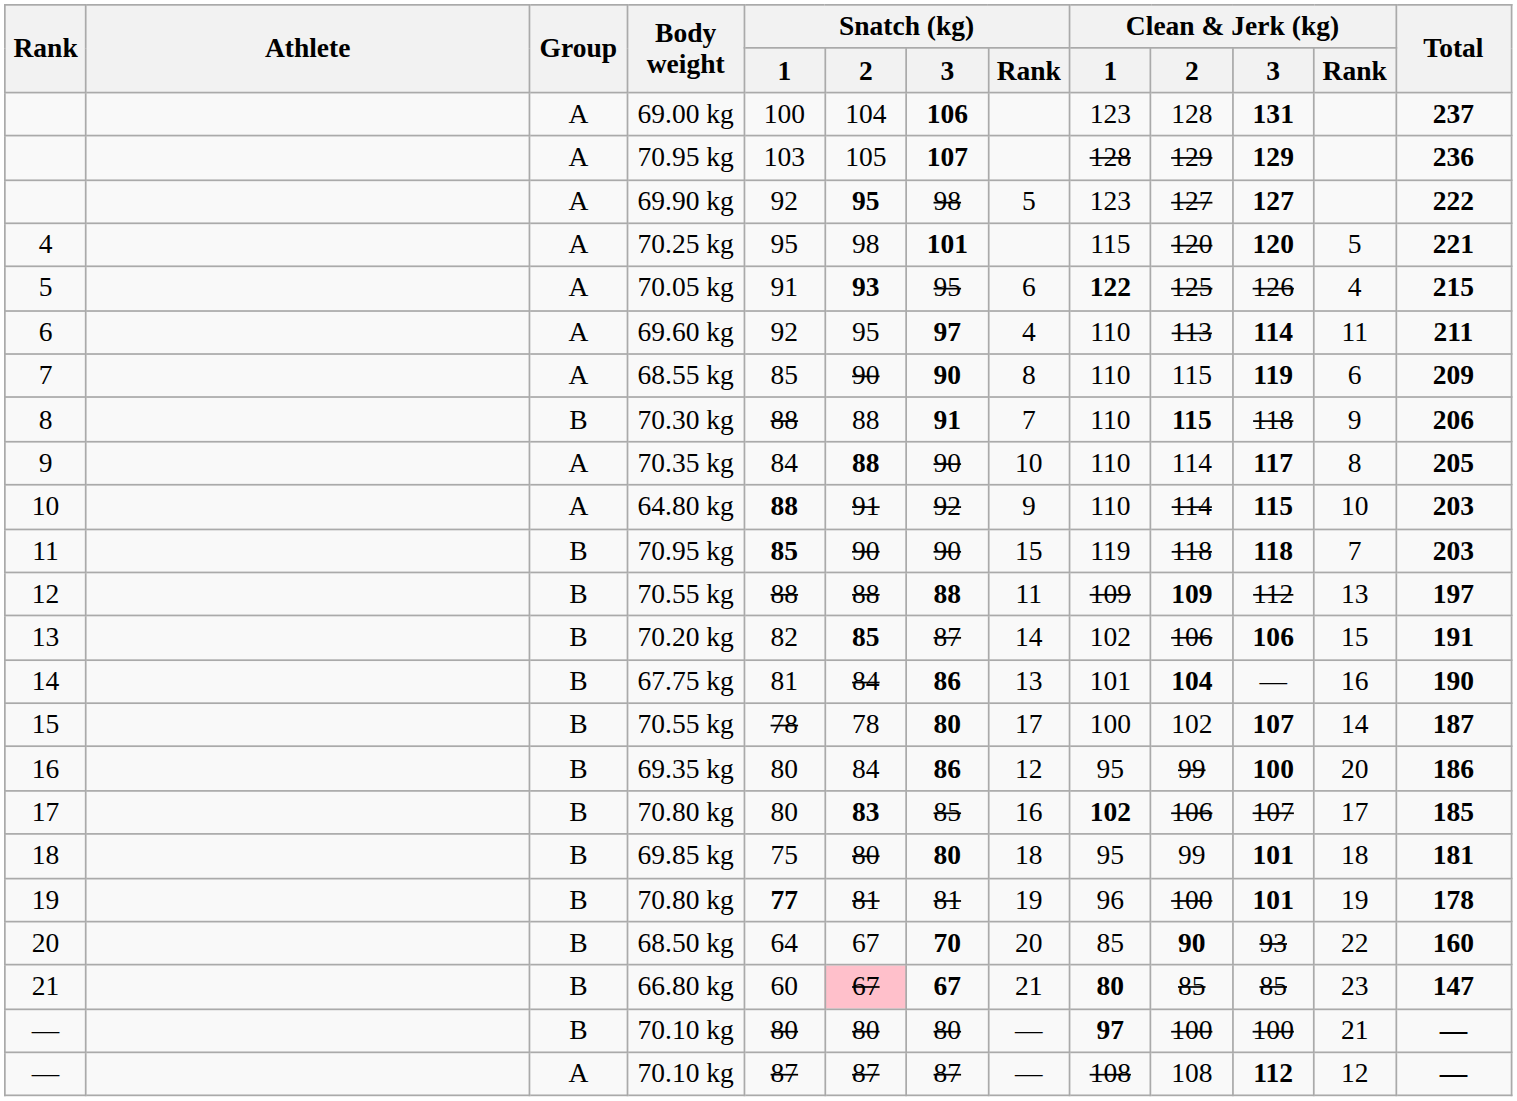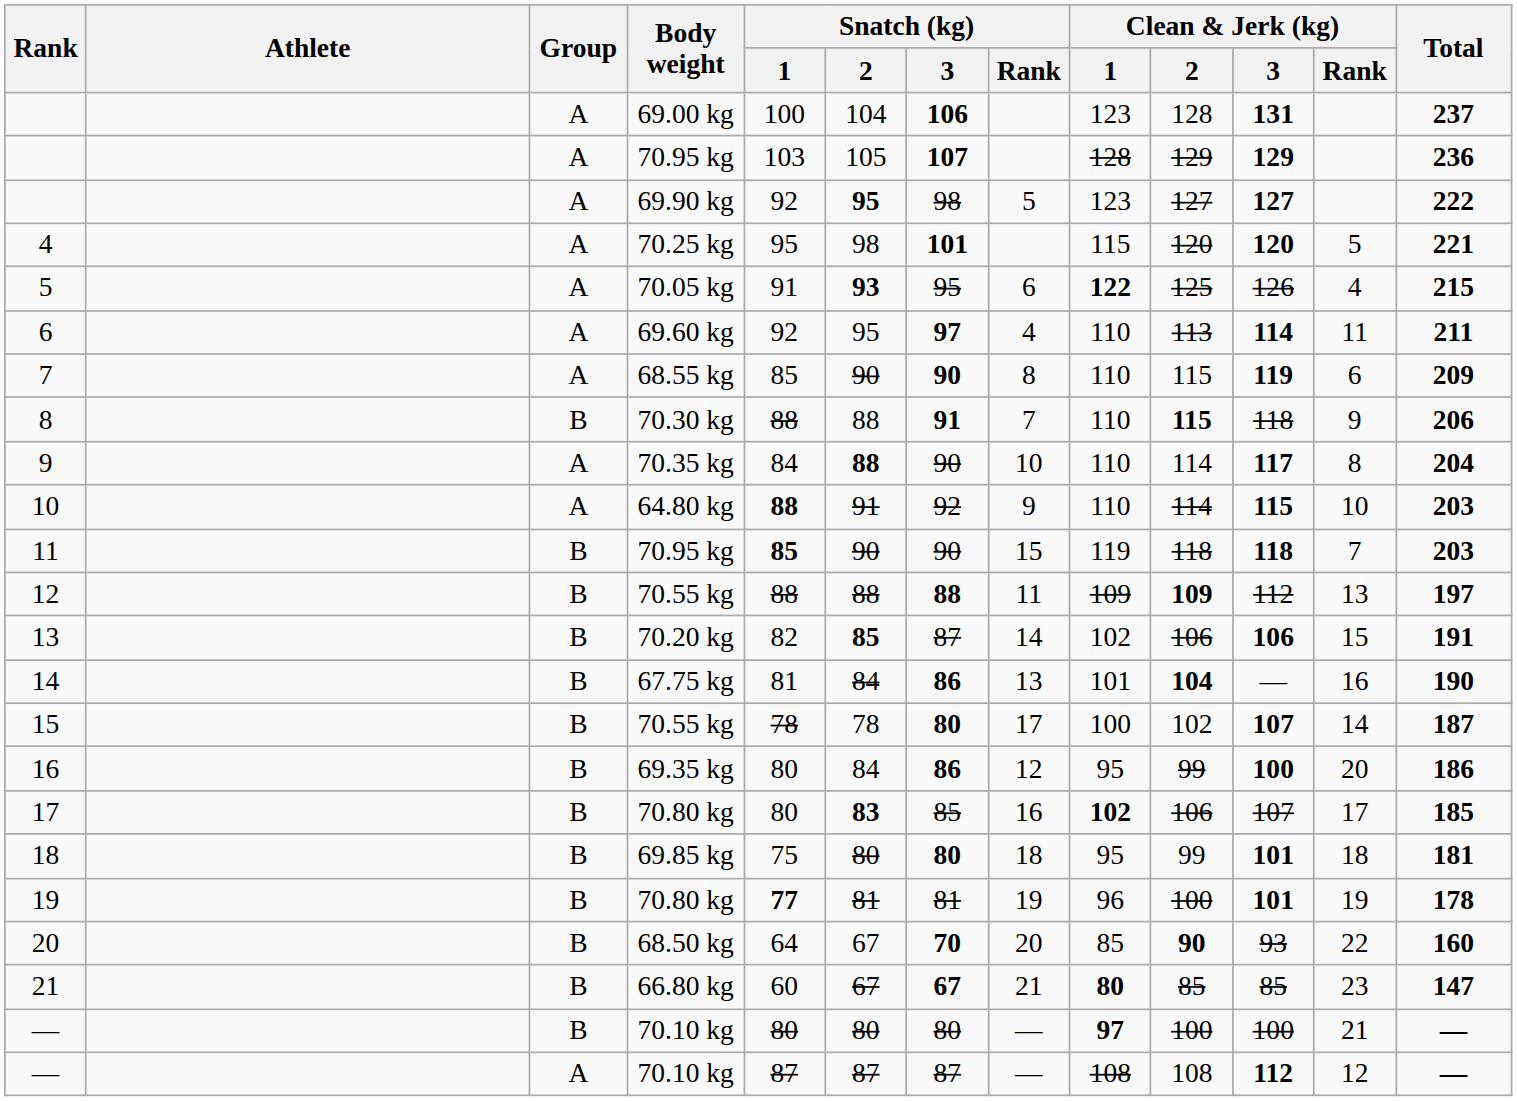(1453, 462) 205 -> (1453, 462) 204
(866, 986) pink background -> (866, 986) no background
